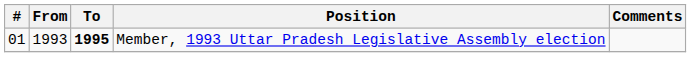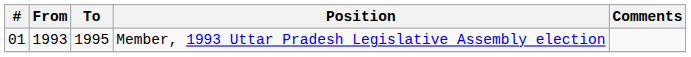(92, 40) bold -> (92, 40) normal
